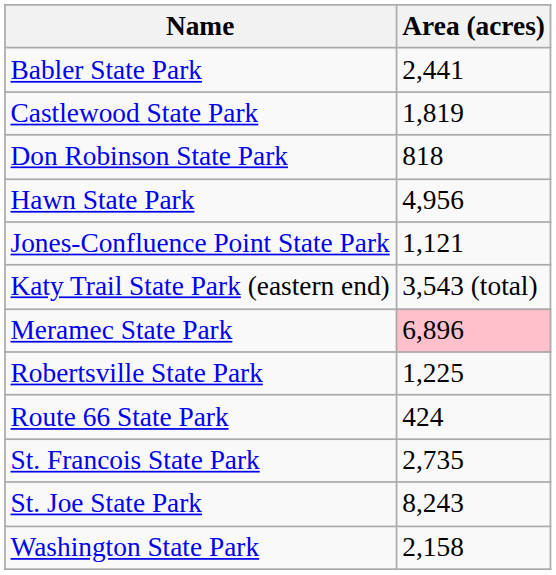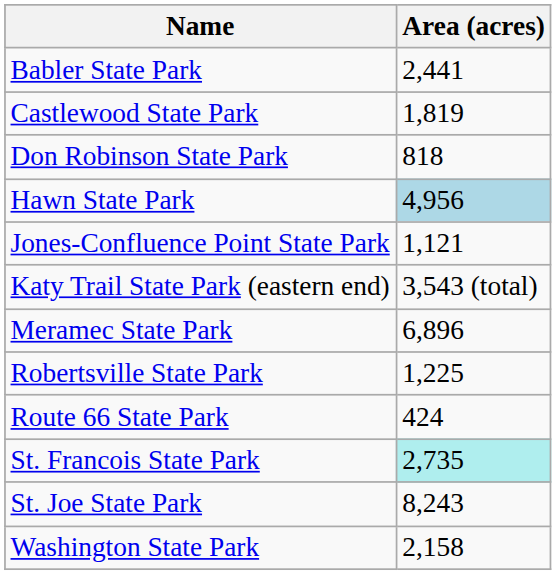(433, 199) no background -> (433, 199) lightblue background
(433, 329) pink background -> (433, 329) no background
(433, 460) no background -> (433, 460) paleturquoise background
